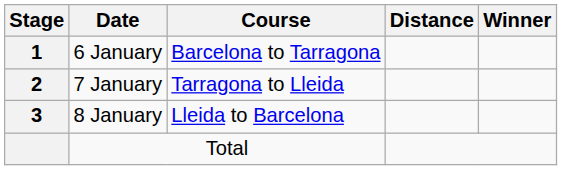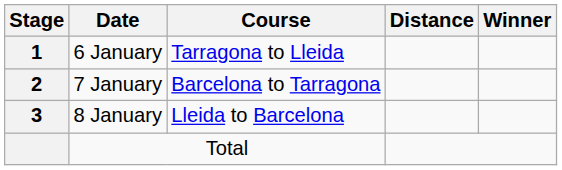(276, 52) Barcelona to Tarragona -> (258, 52) Tarragona to Lleida
(258, 84) Tarragona to Lleida -> (276, 84) Barcelona to Tarragona
